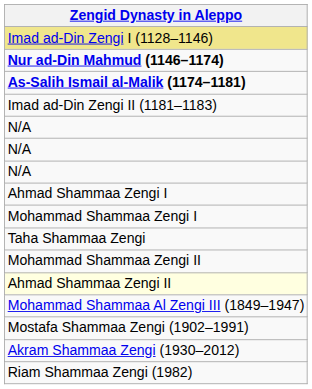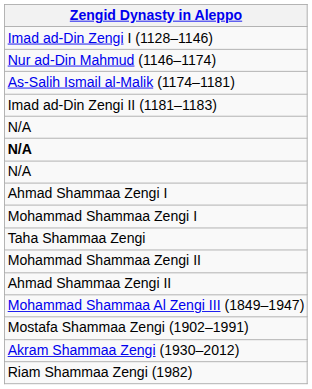(110, 37) khaki background -> (110, 37) no background
(116, 60) bold -> (112, 60) normal
(127, 82) bold -> (121, 82) normal
(19, 149) normal -> (20, 149) bold
(89, 283) lightyellow background -> (89, 283) no background
